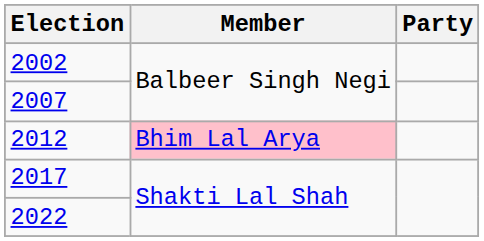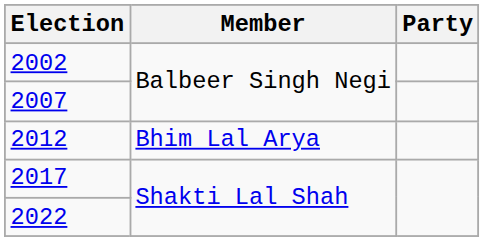(228, 140) pink background -> (228, 140) no background
